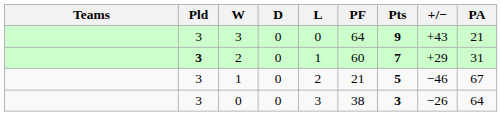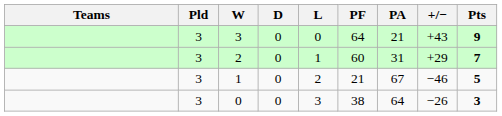columns swapped: (477, 15) <-> (397, 15)
(199, 57) bold -> (199, 57) normal
